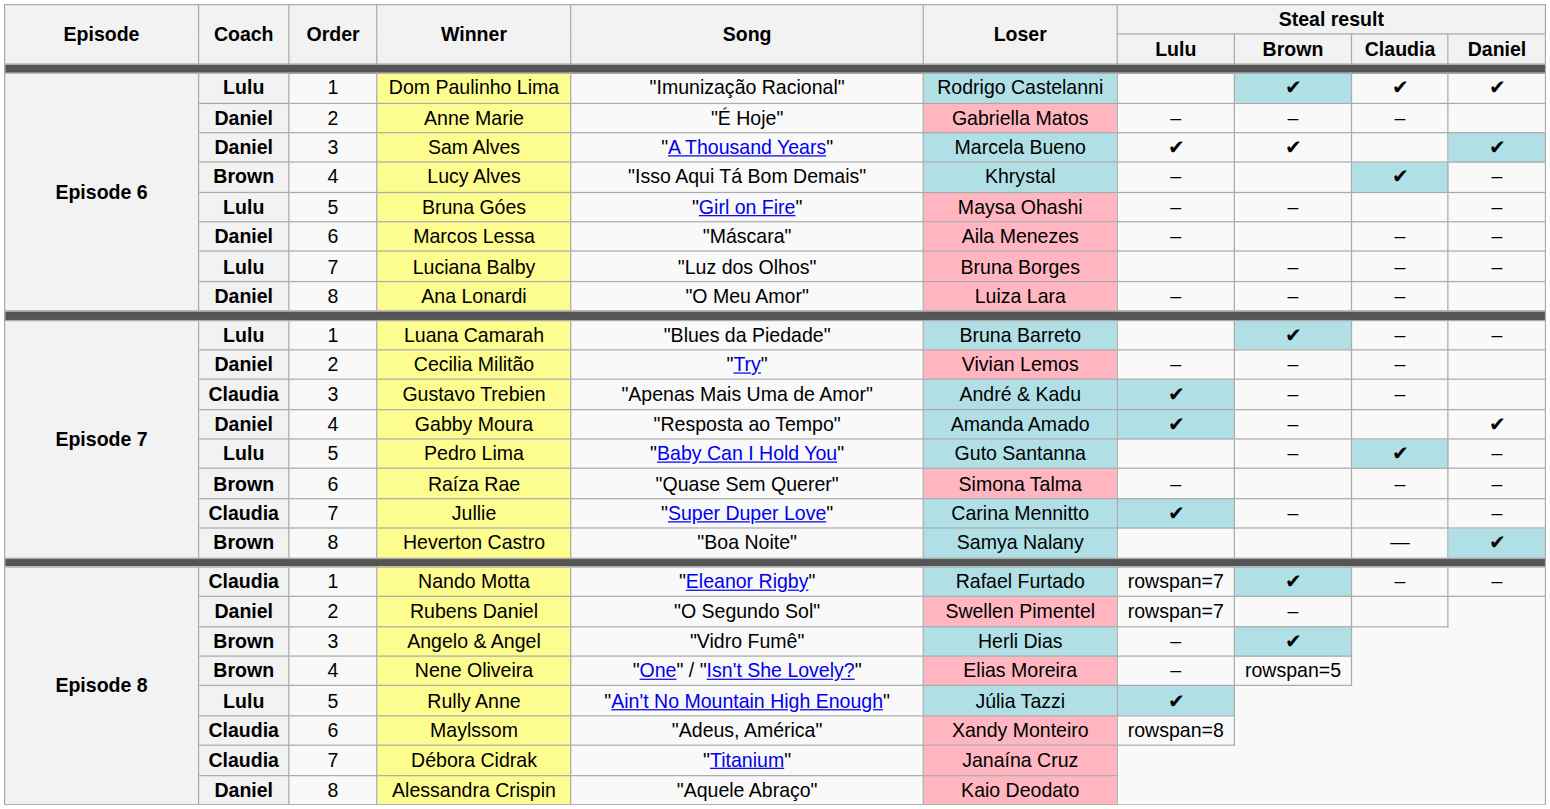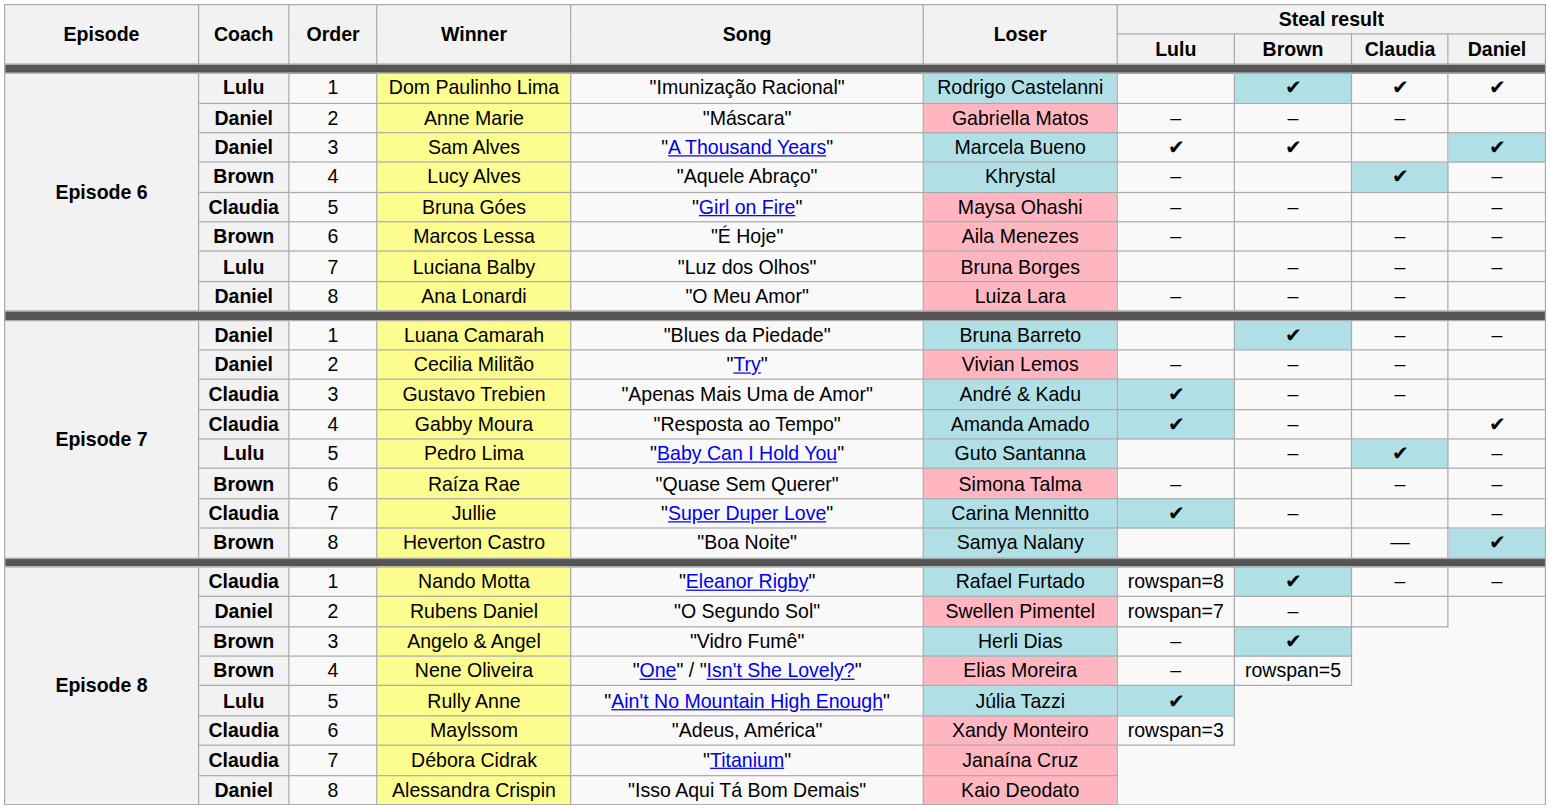(747, 118) "É Hoje" -> (747, 118) "Máscara"
(747, 177) "Isso Aqui Tá Bom Demais" -> (747, 177) "Aquele Abraço"
(244, 207) Lulu -> (244, 207) Claudia
(244, 237) Daniel -> (244, 237) Brown
(747, 237) "Máscara" -> (747, 237) "É Hoje"
(244, 335) Lulu -> (244, 335) Daniel
(244, 424) Daniel -> (244, 424) Claudia
(1176, 582) rowspan=7 -> (1176, 582) rowspan=8
(1176, 730) rowspan=8 -> (1176, 730) rowspan=3
(747, 790) "Aquele Abraço" -> (747, 790) "Isso Aqui Tá Bom Demais"
